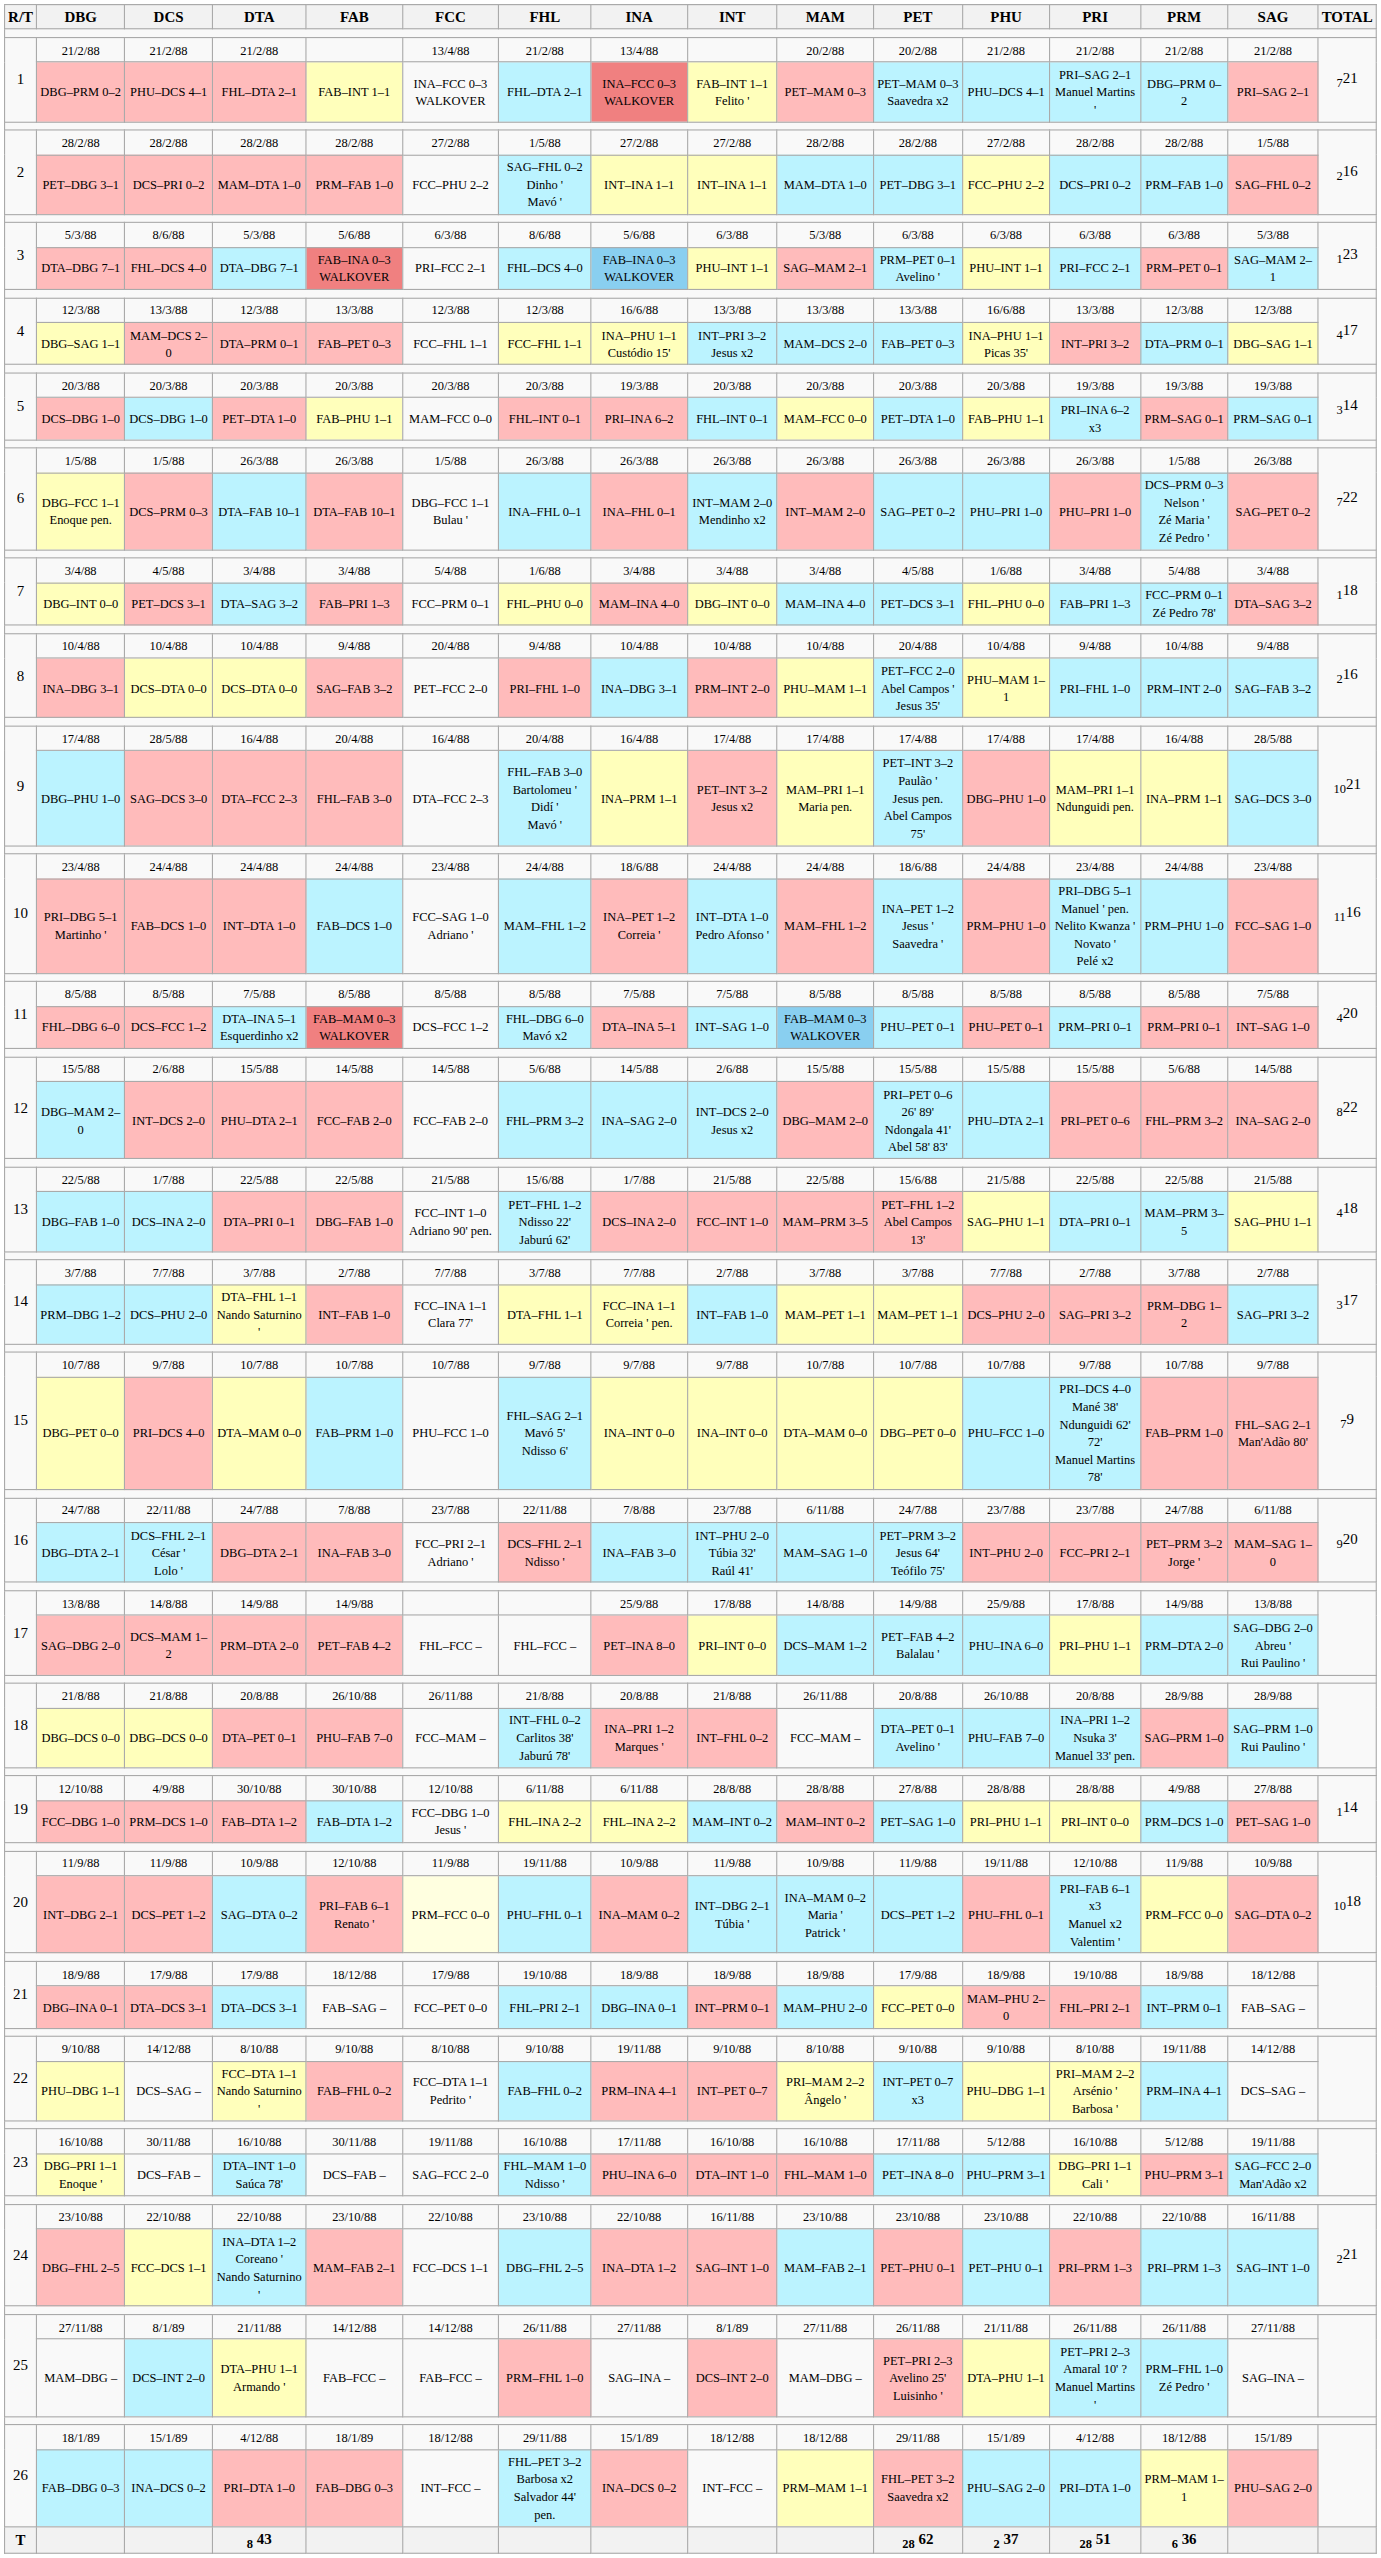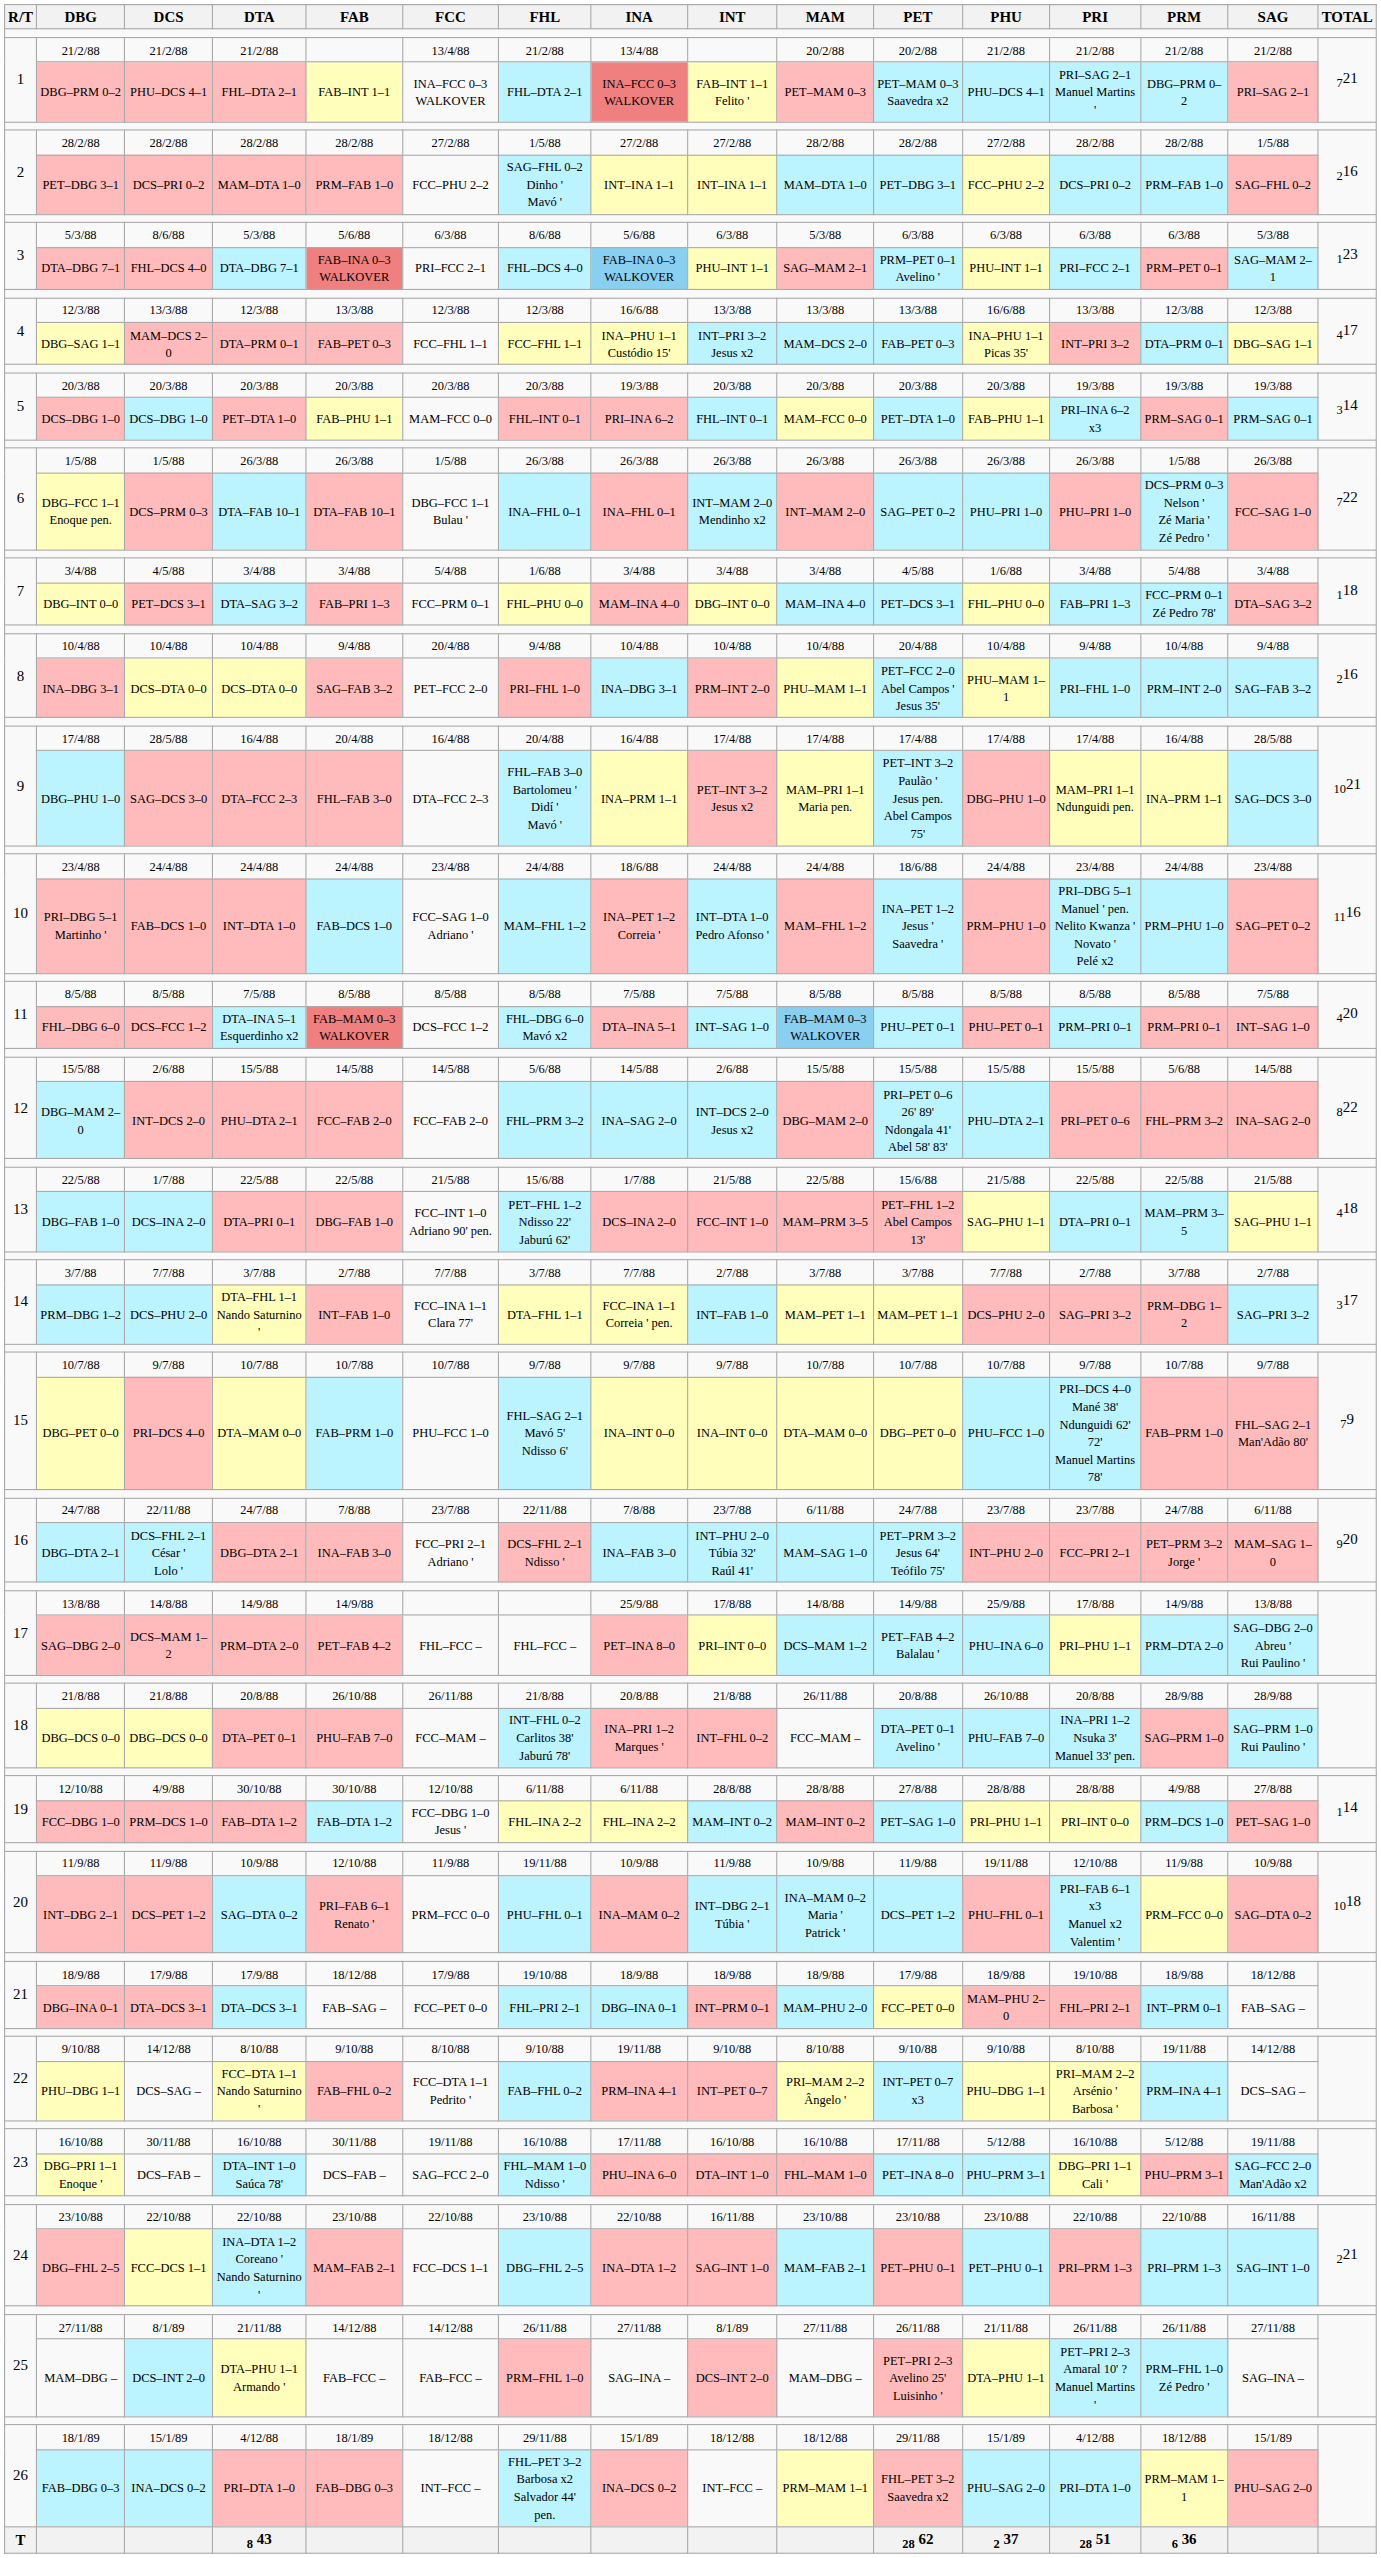(1273, 511) SAG–PET 0–2 -> (1273, 511) FCC–SAG 1–0
(1273, 926) FCC–SAG 1–0 -> (1273, 926) SAG–PET 0–2
(450, 1914) lightyellow background -> (450, 1914) no background
